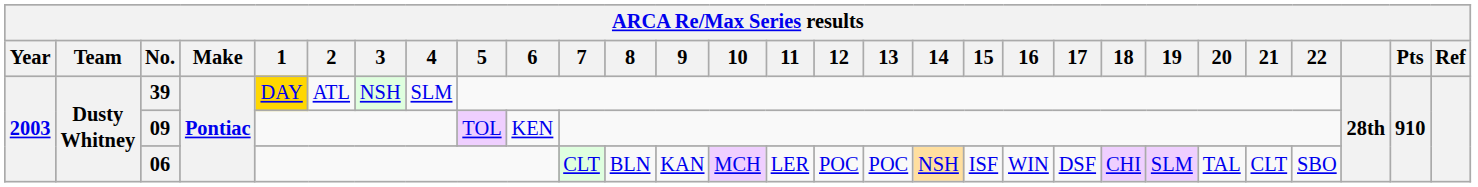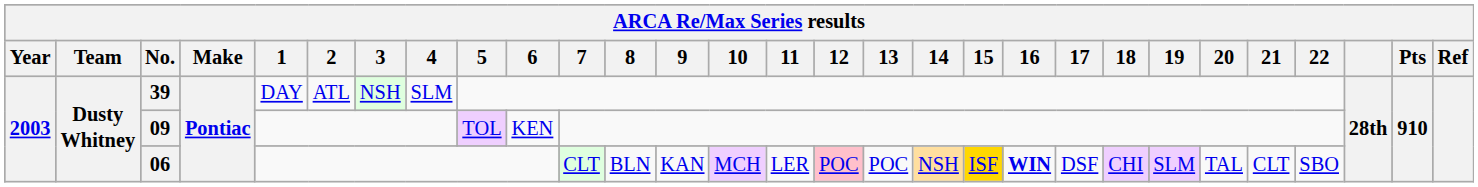(282, 92) gold background -> (282, 92) no background
(839, 163) no background -> (839, 163) pink background
(983, 163) no background -> (983, 163) gold background
(1028, 163) normal -> (1030, 163) bold
